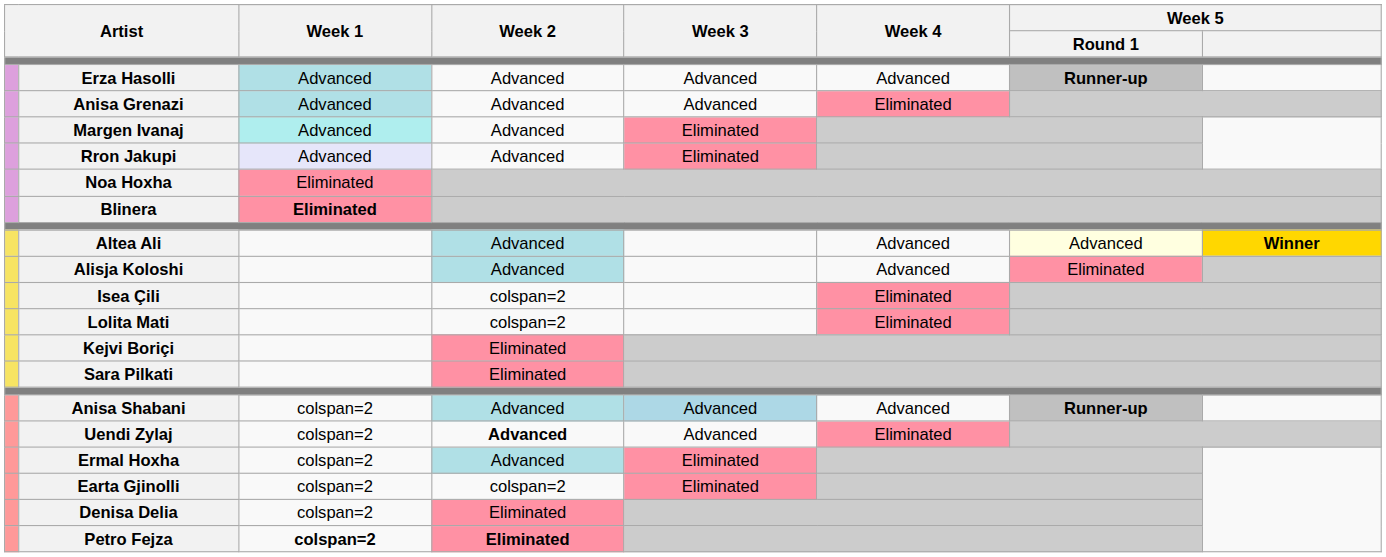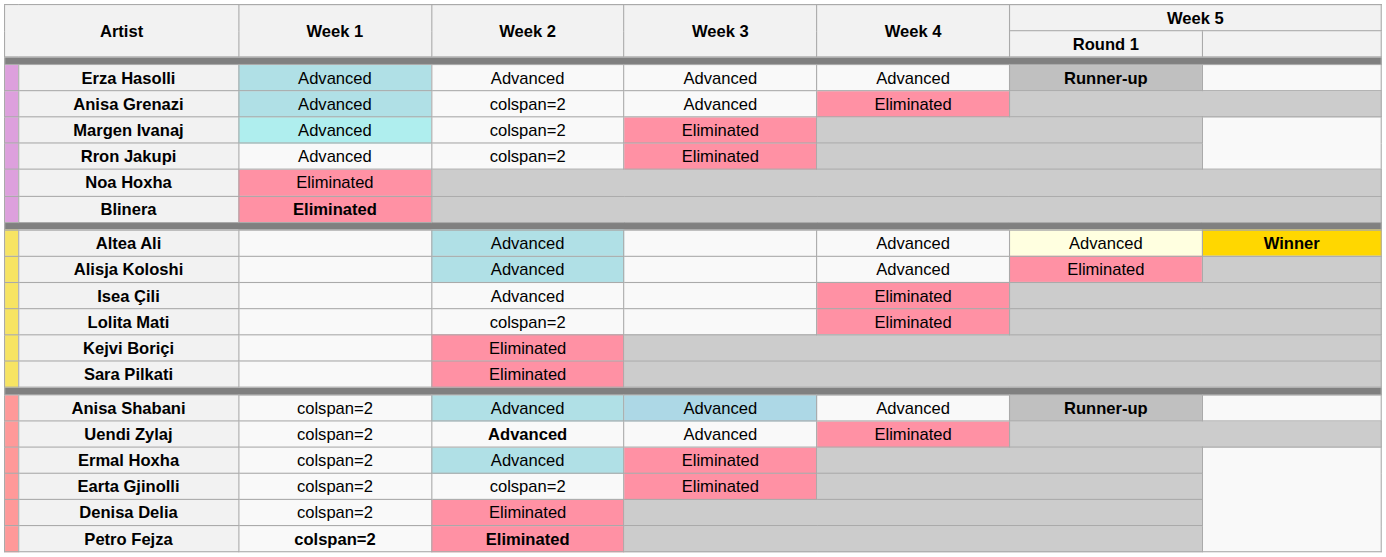(528, 104) Advanced -> (528, 104) colspan=2
(528, 130) Advanced -> (528, 130) colspan=2
(335, 157) lavender background -> (335, 157) no background
(528, 157) Advanced -> (528, 157) colspan=2
(528, 296) colspan=2 -> (528, 296) Advanced
